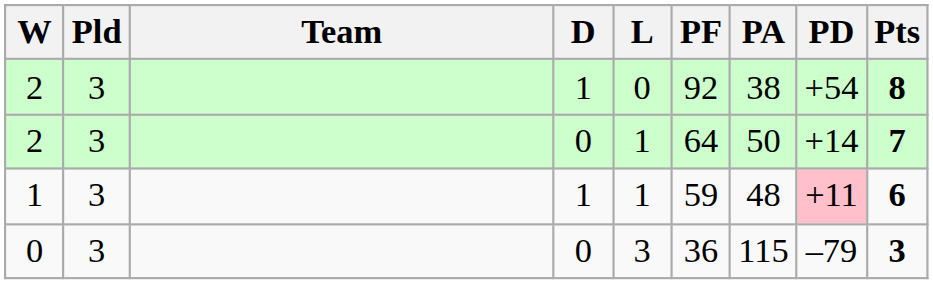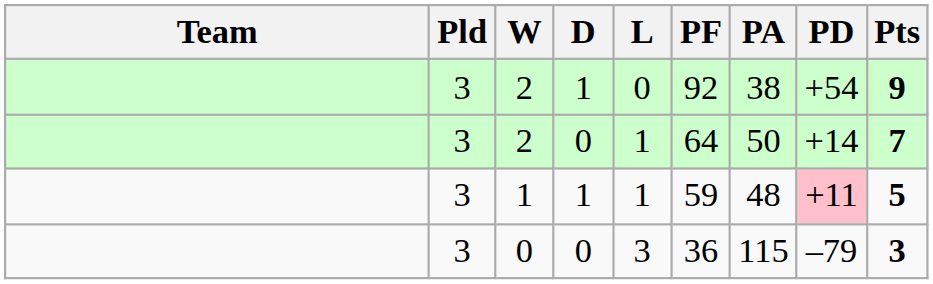columns swapped: (342, 31) <-> (35, 31)
(897, 86) 8 -> (897, 86) 9
(897, 195) 6 -> (897, 195) 5
